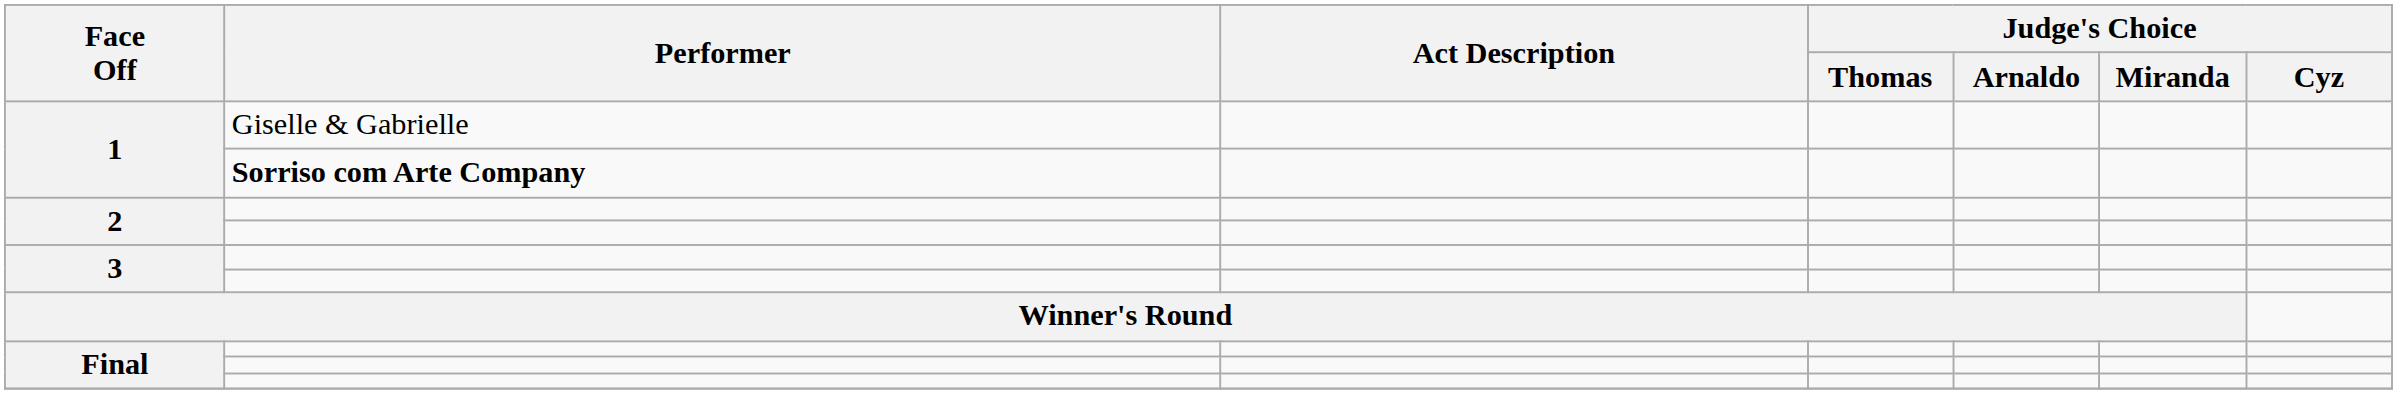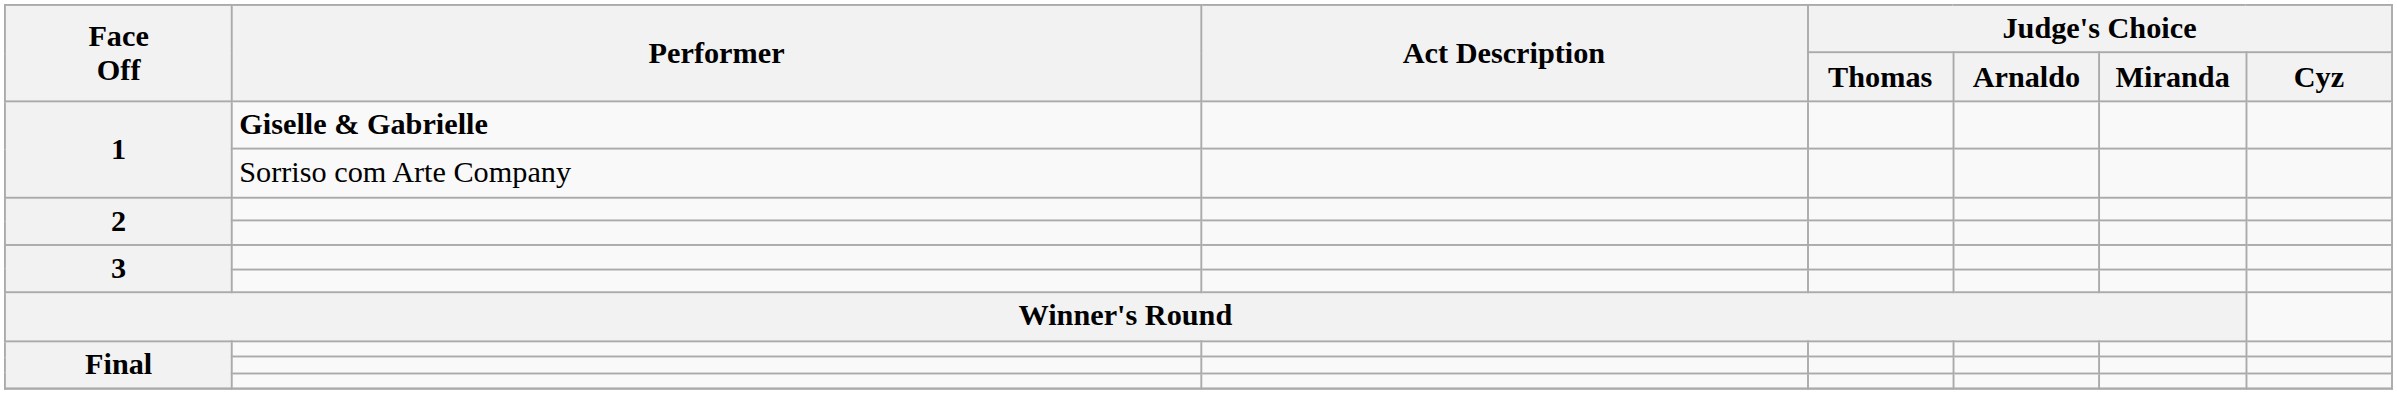(350, 124) normal -> (364, 124) bold
(409, 172) bold -> (405, 172) normal
